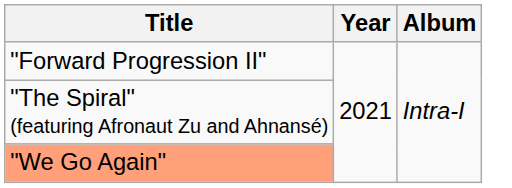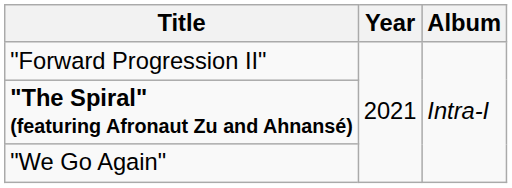(169, 111) normal -> (182, 111) bold
(88, 162) lightsalmon background -> (88, 162) no background
